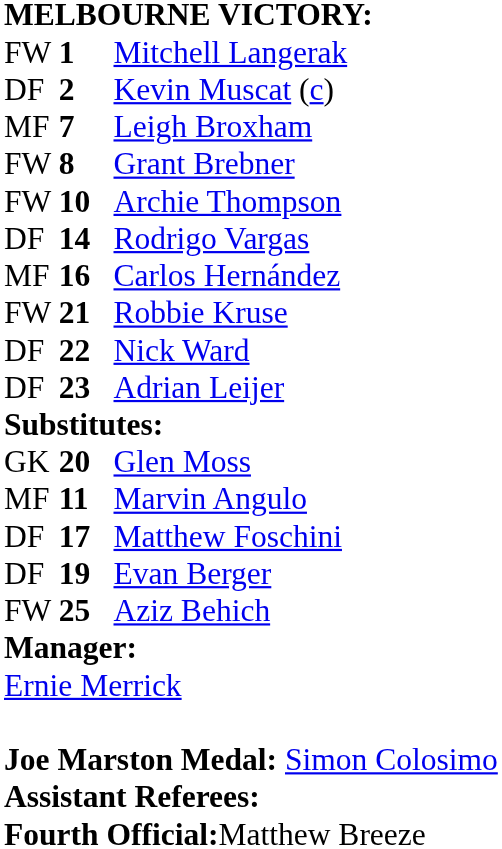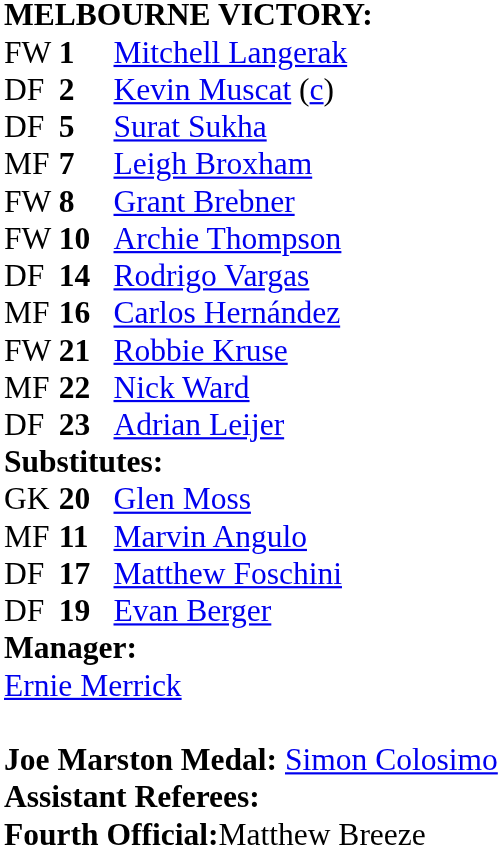+ row: (190, 126)
(24, 350) DF -> (27, 387) MF
- row: (192, 610)
